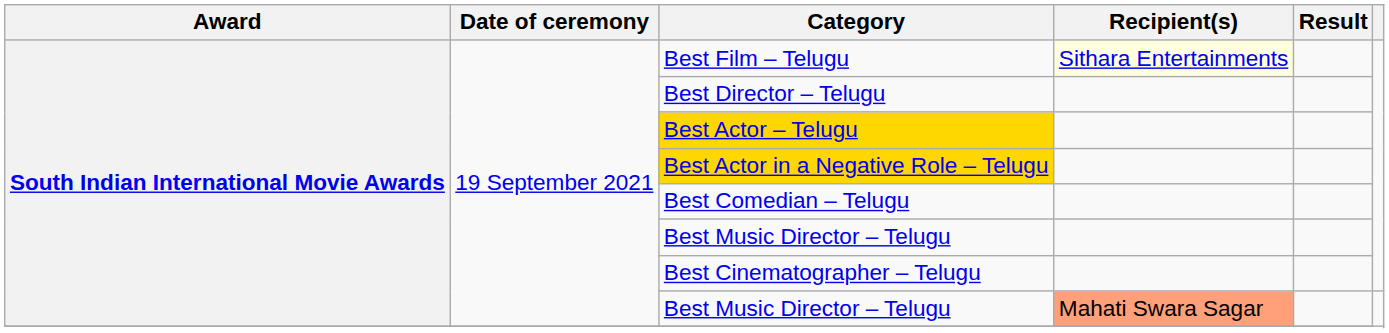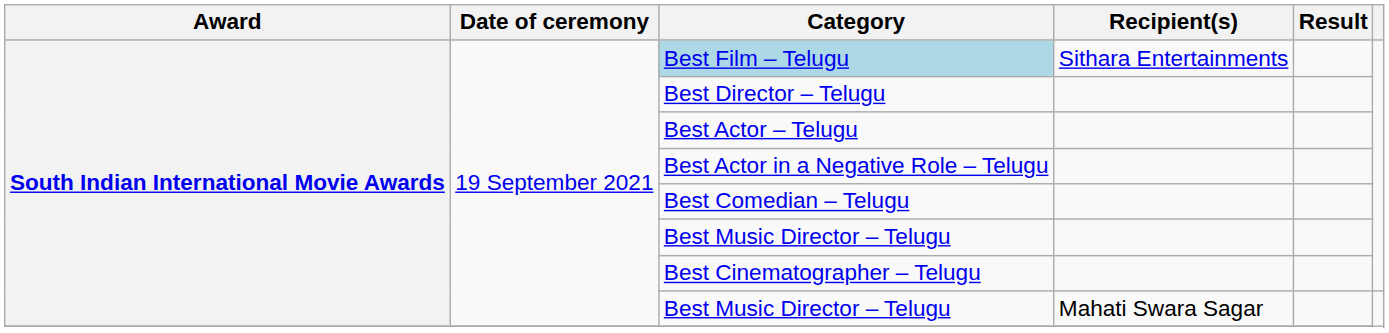(756, 58) no background -> (756, 58) lightblue background
(1174, 58) lightyellow background -> (1174, 58) no background
(761, 129) gold background -> (761, 129) no background
(856, 165) gold background -> (856, 165) no background
(1161, 308) lightsalmon background -> (1161, 308) no background
